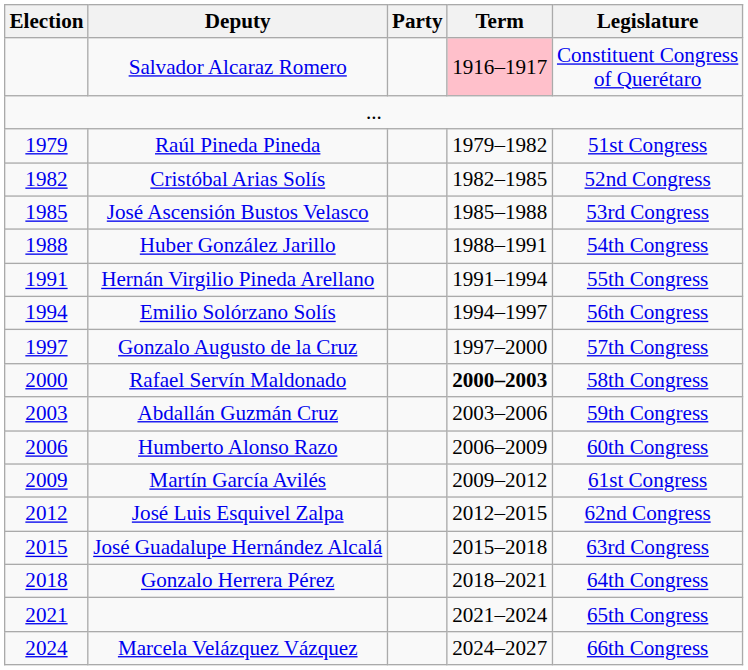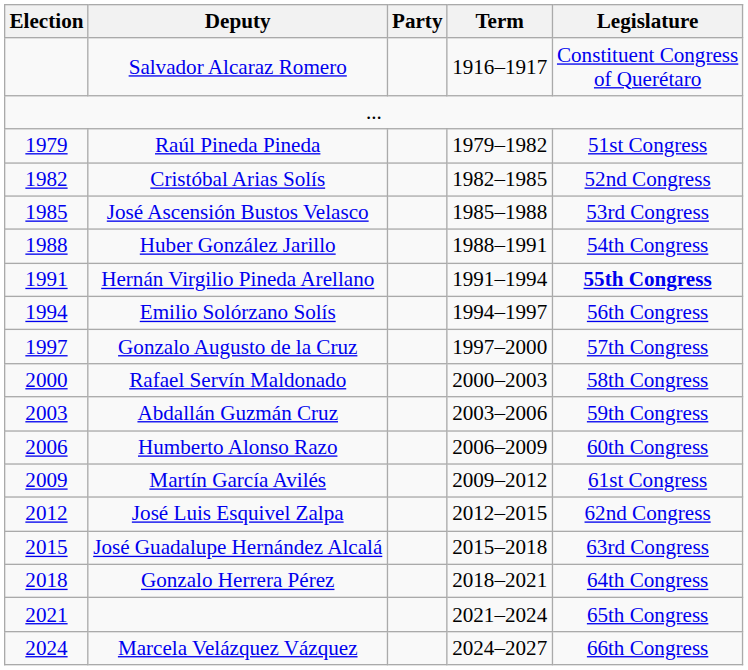(500, 66) pink background -> (500, 66) no background
(648, 279) normal -> (648, 279) bold
(500, 379) bold -> (500, 379) normal
